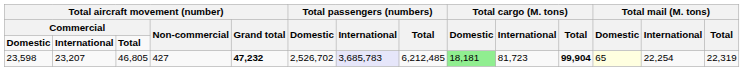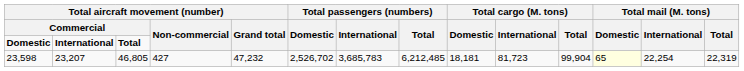(248, 58) bold -> (248, 58) normal
(360, 58) lavender background -> (360, 58) no background
(464, 58) lightgreen background -> (464, 58) no background
(576, 58) bold -> (576, 58) normal
